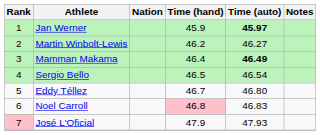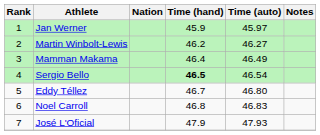(255, 28) bold -> (255, 28) normal
(255, 59) bold -> (255, 59) normal
(196, 75) normal -> (196, 75) bold
(196, 106) pink background -> (196, 106) no background
(19, 122) pink background -> (19, 122) no background
